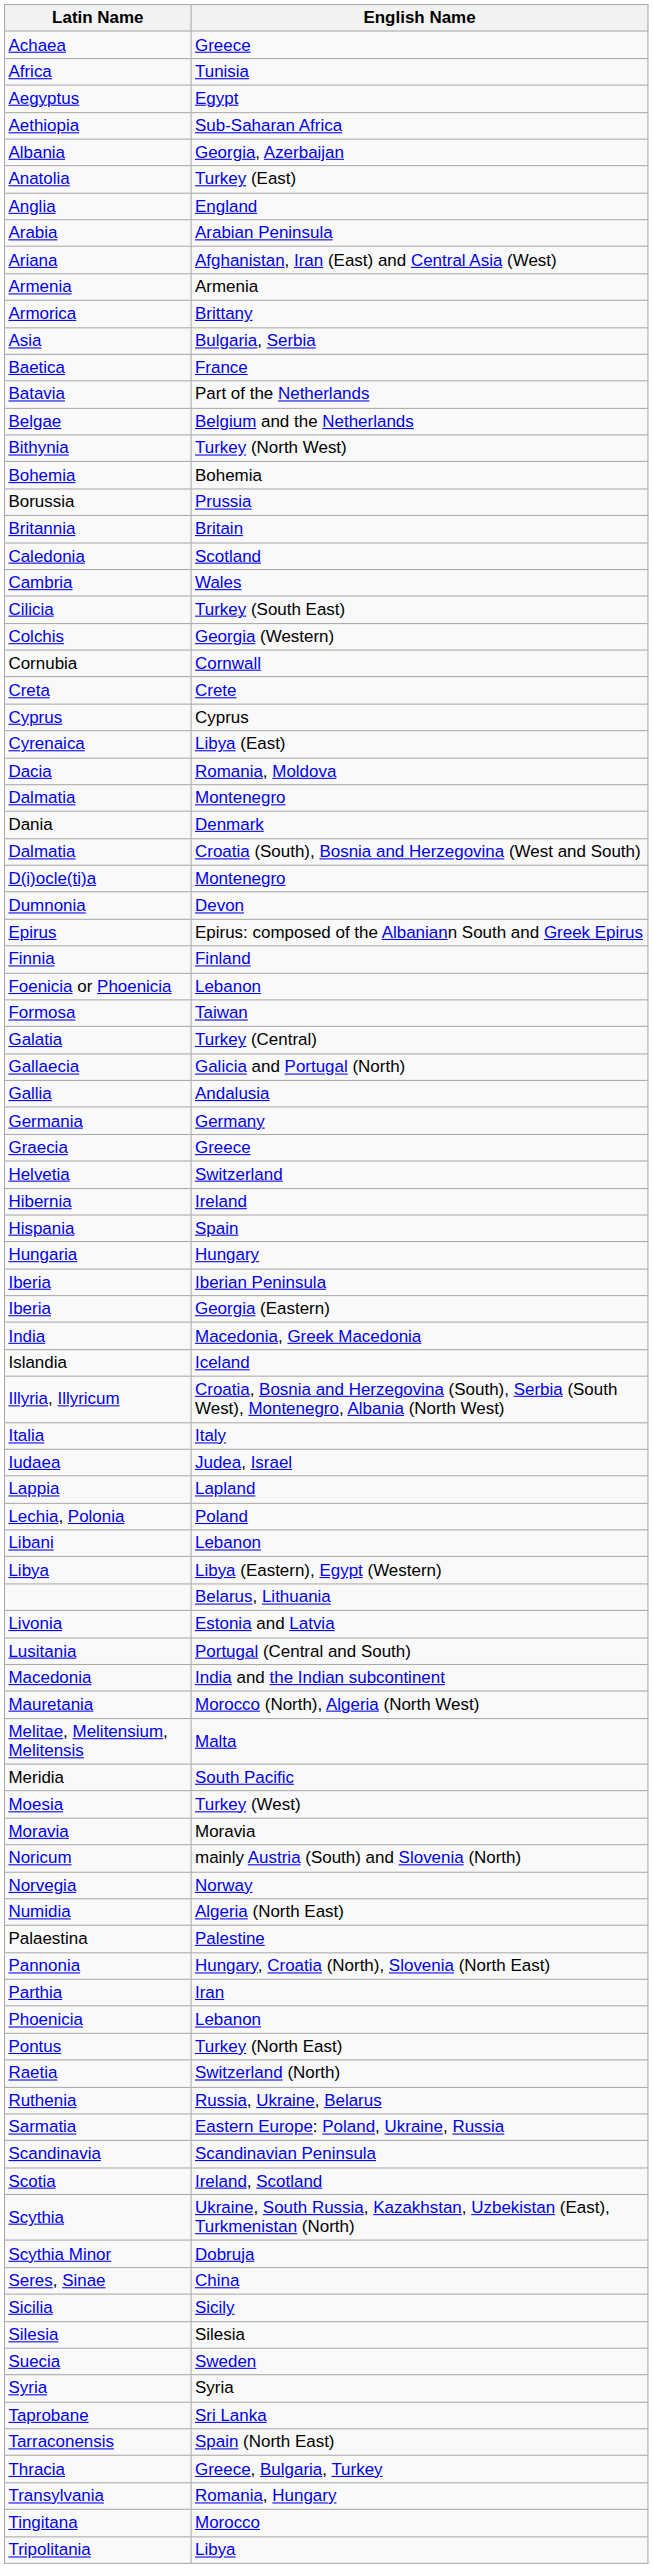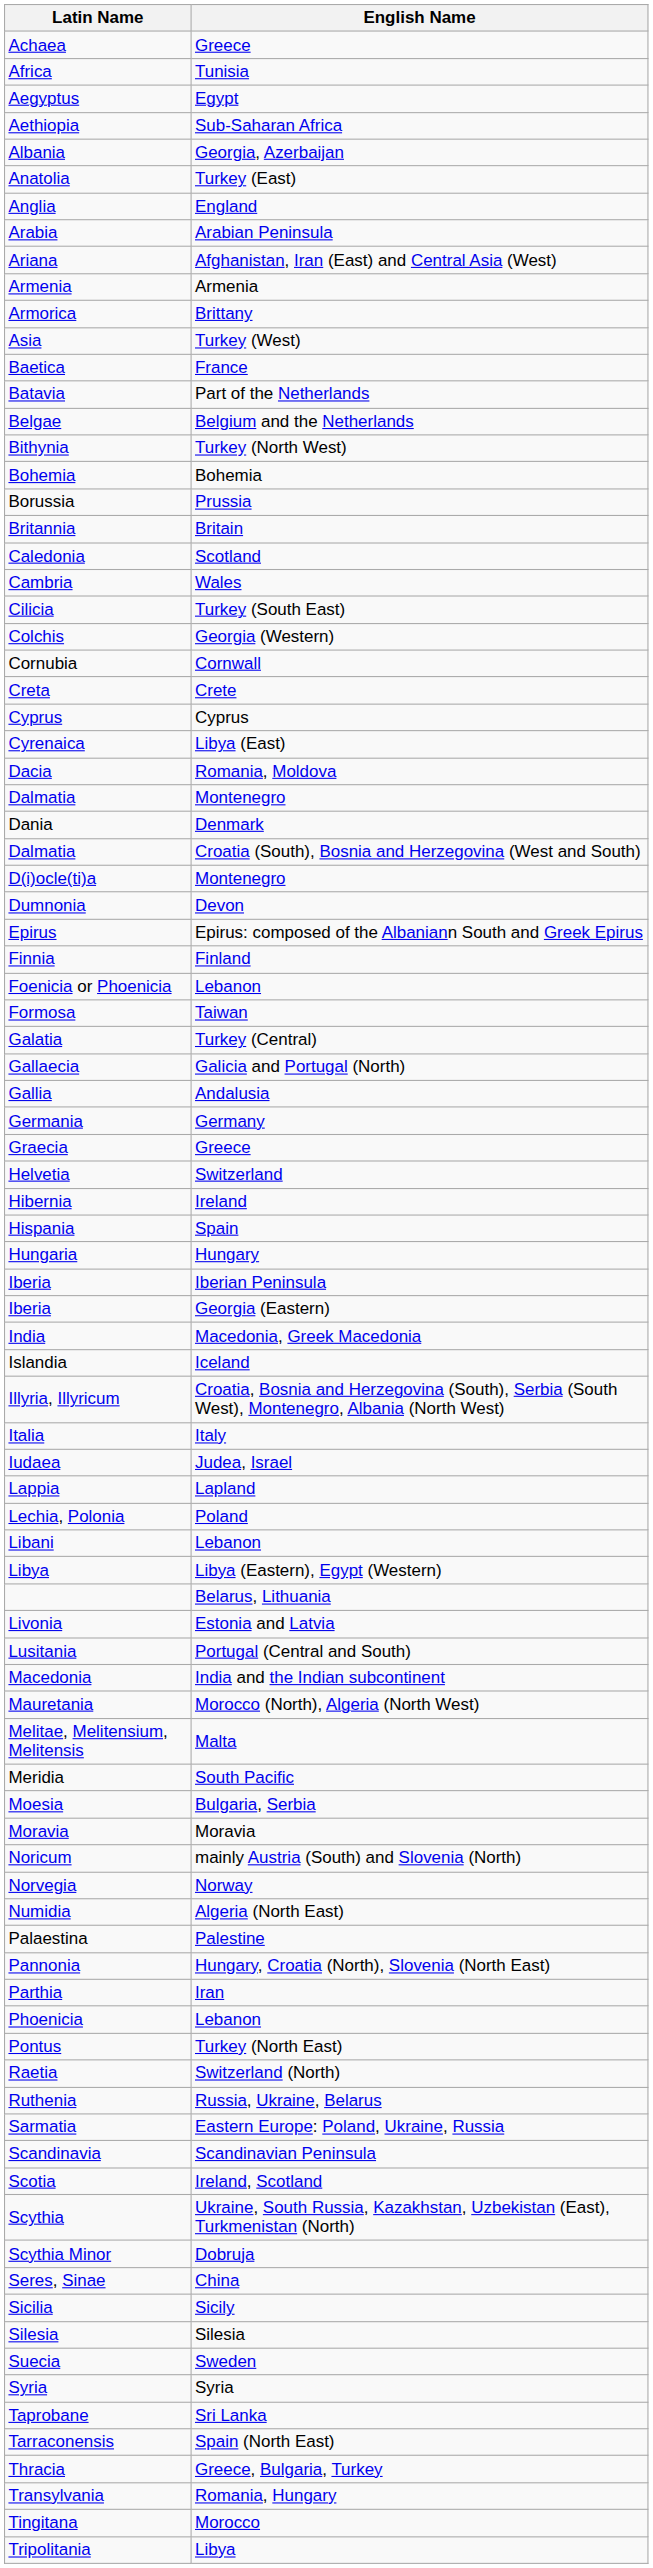(255, 340) Bulgaria, Serbia -> (248, 340) Turkey (West)
(248, 1804) Turkey (West) -> (255, 1804) Bulgaria, Serbia
